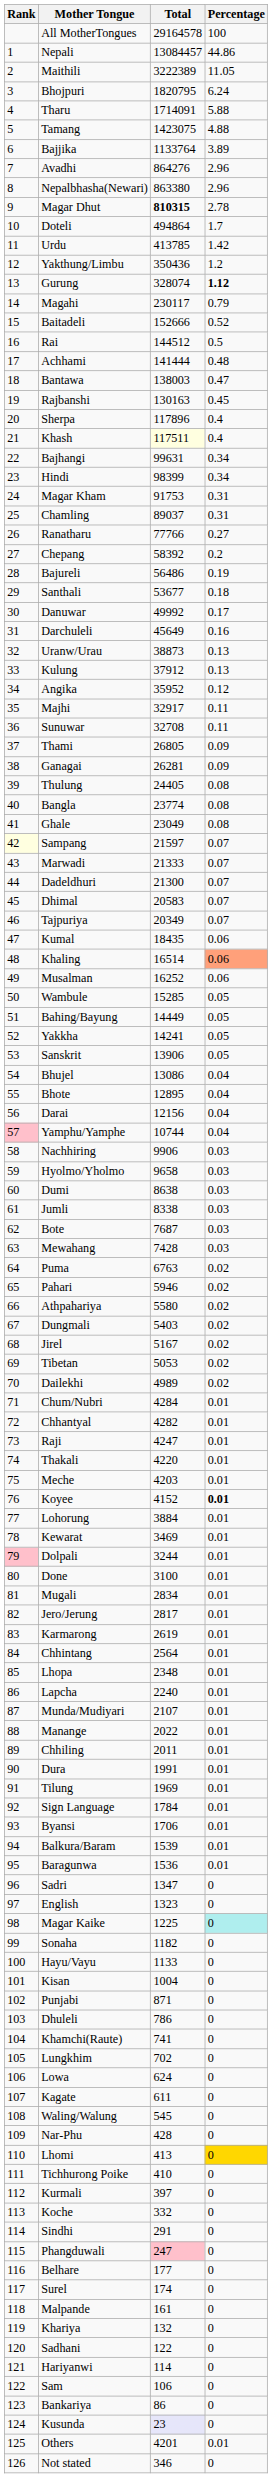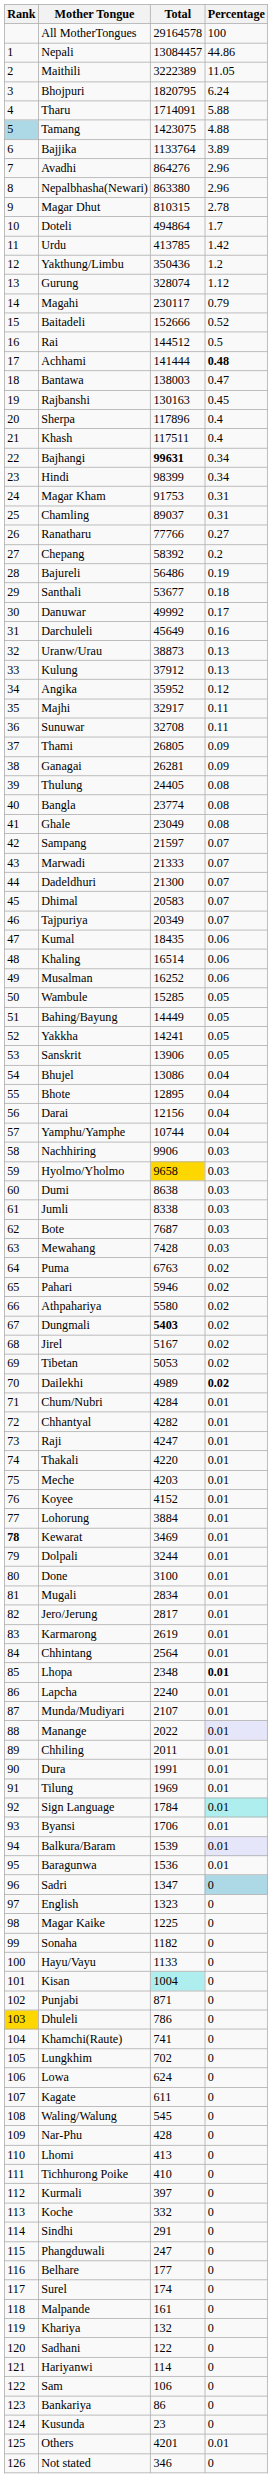(10, 129) no background -> (10, 129) lightblue background
(172, 206) bold -> (172, 206) normal
(218, 284) bold -> (218, 284) normal
(218, 361) normal -> (218, 361) bold
(171, 438) lightyellow background -> (171, 438) no background
(169, 457) normal -> (169, 457) bold
(13, 843) lightyellow background -> (13, 843) no background
(218, 959) lightsalmon background -> (218, 959) no background
(13, 1132) pink background -> (13, 1132) no background
(166, 1171) no background -> (166, 1171) gold background
(166, 1325) normal -> (166, 1325) bold
(218, 1383) normal -> (218, 1383) bold
(218, 1499) bold -> (218, 1499) normal
(13, 1537) normal -> (13, 1537) bold
(13, 1556) pink background -> (13, 1556) no background
(218, 1672) normal -> (218, 1672) bold
(218, 1730) no background -> (218, 1730) lavender background
(218, 1807) no background -> (218, 1807) paleturquoise background
(218, 1846) no background -> (218, 1846) lavender background
(211, 1884) no background -> (211, 1884) lightblue background
(211, 1923) paleturquoise background -> (211, 1923) no background
(166, 1981) no background -> (166, 1981) paleturquoise background
(16, 2019) no background -> (16, 2019) gold background
(211, 2154) gold background -> (211, 2154) no background
(163, 2251) pink background -> (163, 2251) no background
(160, 2424) lavender background -> (160, 2424) no background
